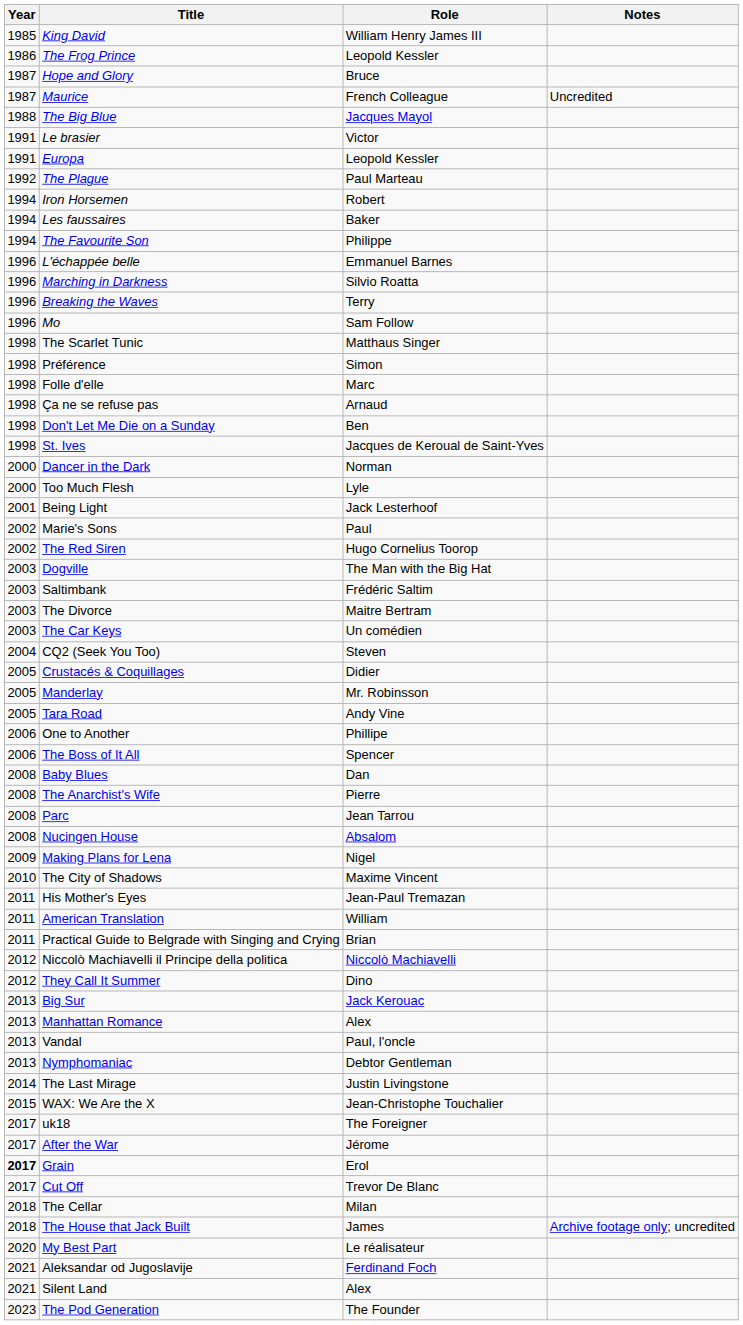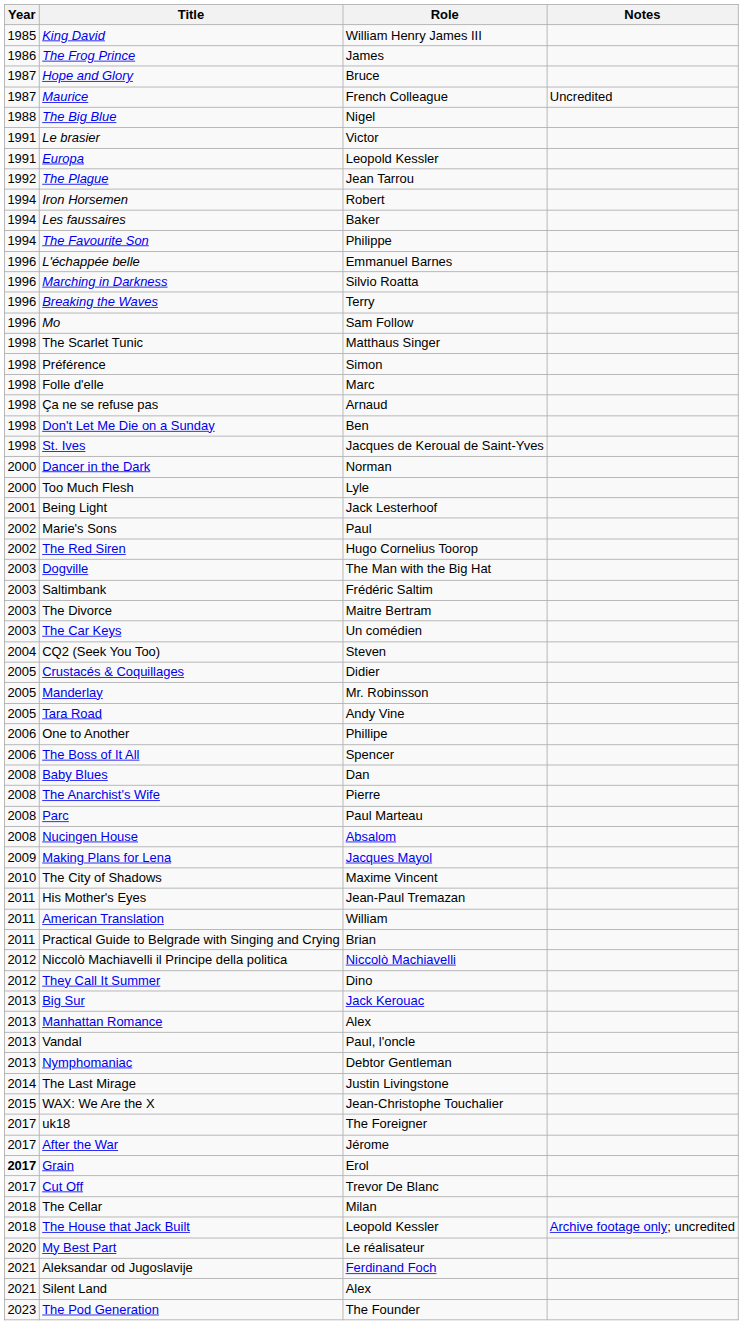(392, 55) Leopold Kessler -> (365, 55) James
(389, 117) Jacques Mayol -> (360, 117) Nigel
(384, 179) Paul Marteau -> (380, 179) Jean Tarrou
(380, 816) Jean Tarrou -> (384, 816) Paul Marteau
(360, 857) Nigel -> (389, 857) Jacques Mayol
(365, 1227) James -> (392, 1227) Leopold Kessler
